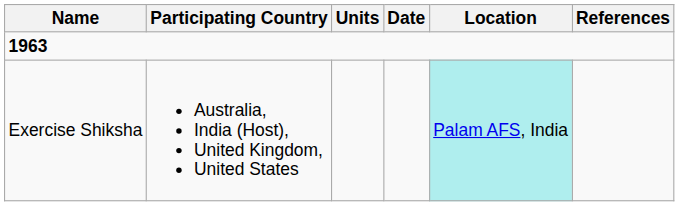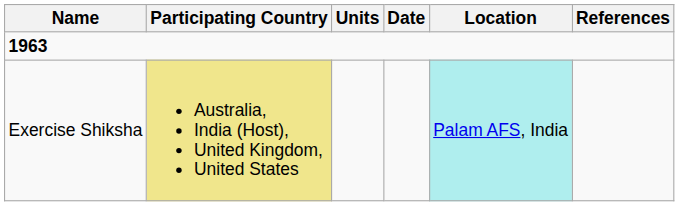(239, 140) no background -> (239, 140) khaki background
